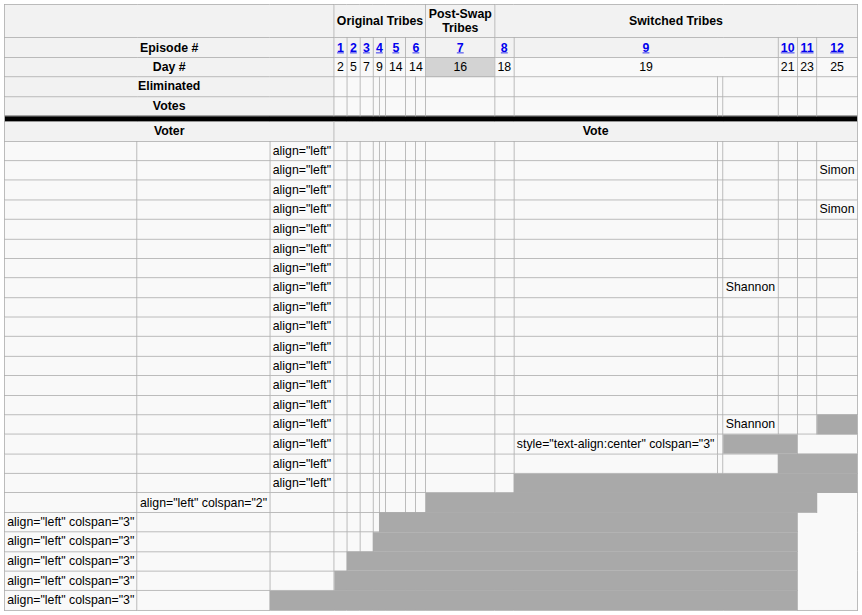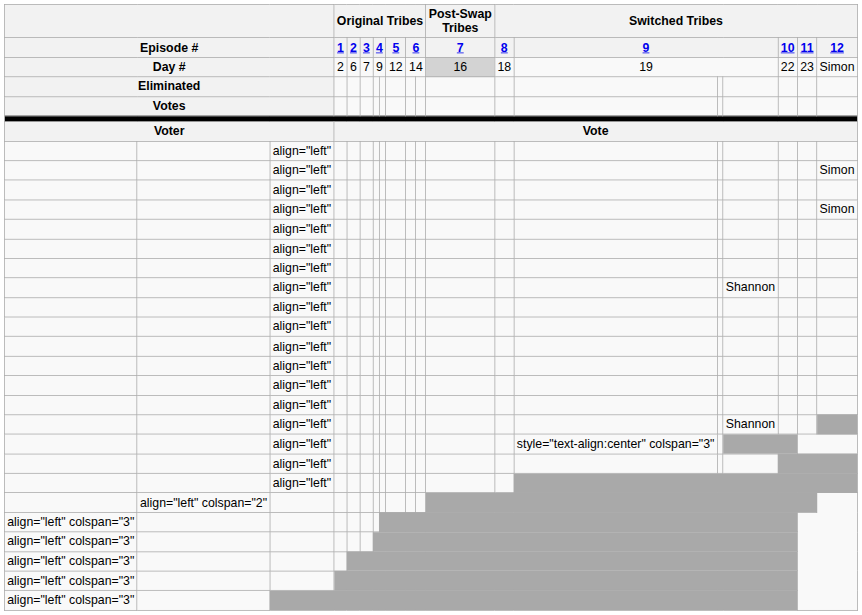(353, 67) 5 -> (353, 67) 6
(396, 67) 14 -> (396, 67) 12
(788, 67) 21 -> (788, 67) 22
(837, 67) 25 -> (837, 67) Simon
